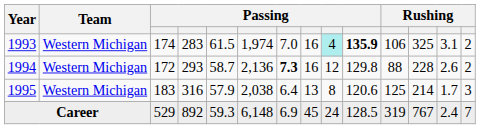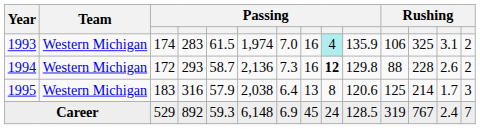(362, 44) bold -> (362, 44) normal
(289, 67) bold -> (289, 67) normal
(332, 67) normal -> (332, 67) bold
